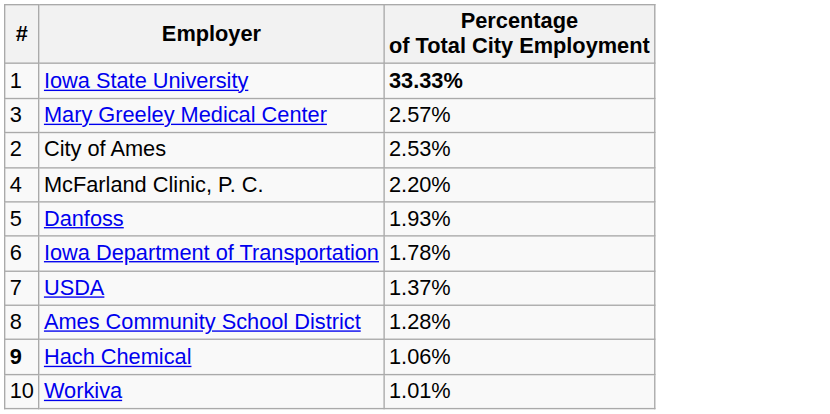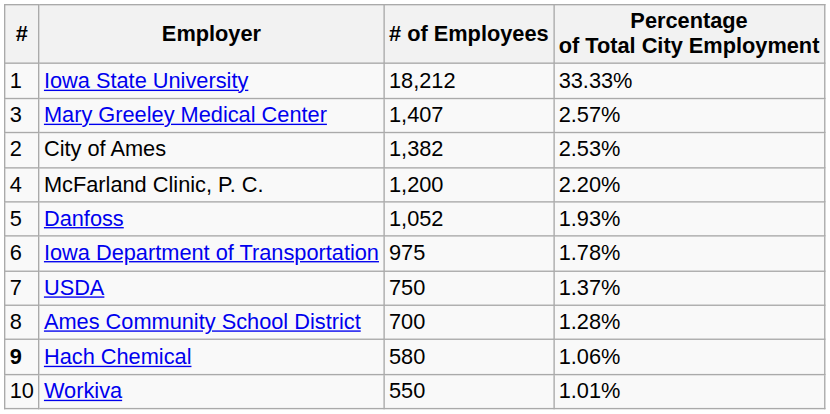+ column: (469, 33)
(426, 80) bold -> (596, 80) normal
